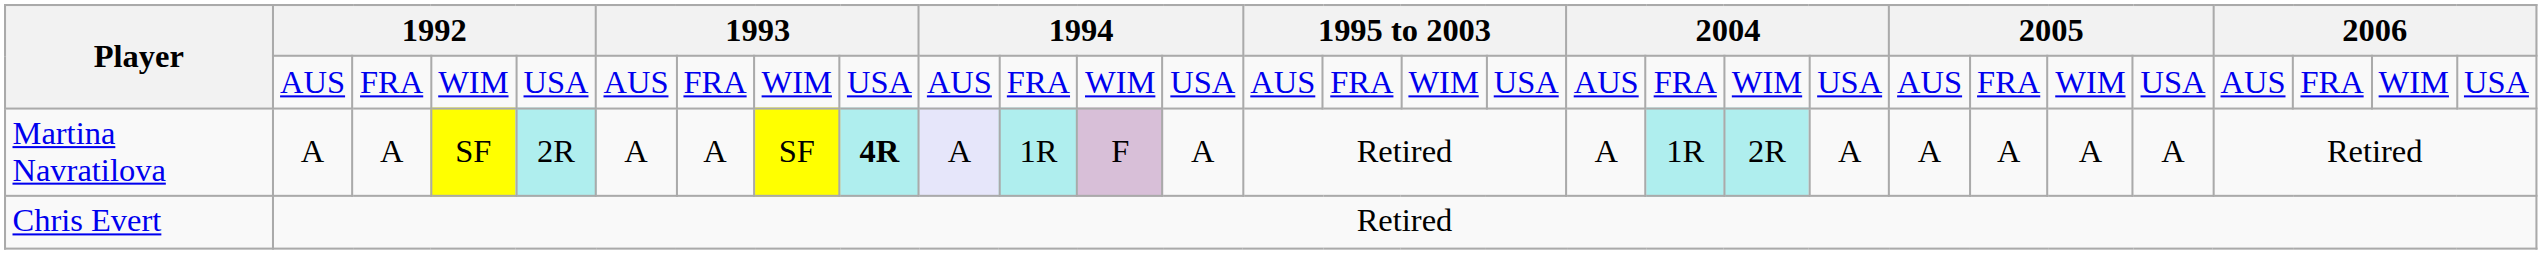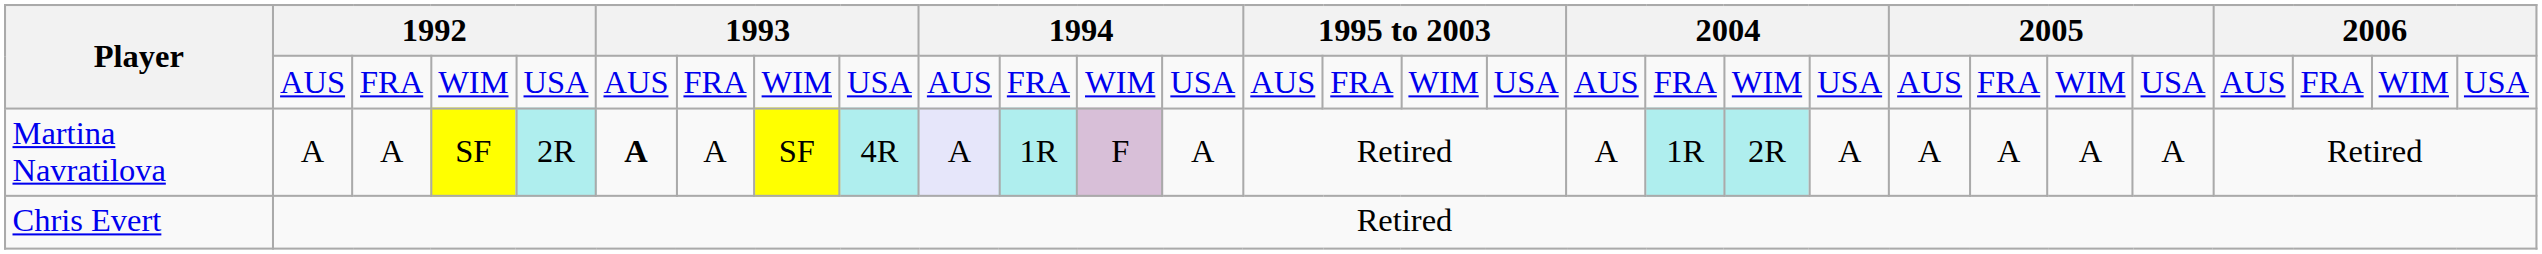(636, 151) normal -> (636, 151) bold
(879, 151) bold -> (879, 151) normal
